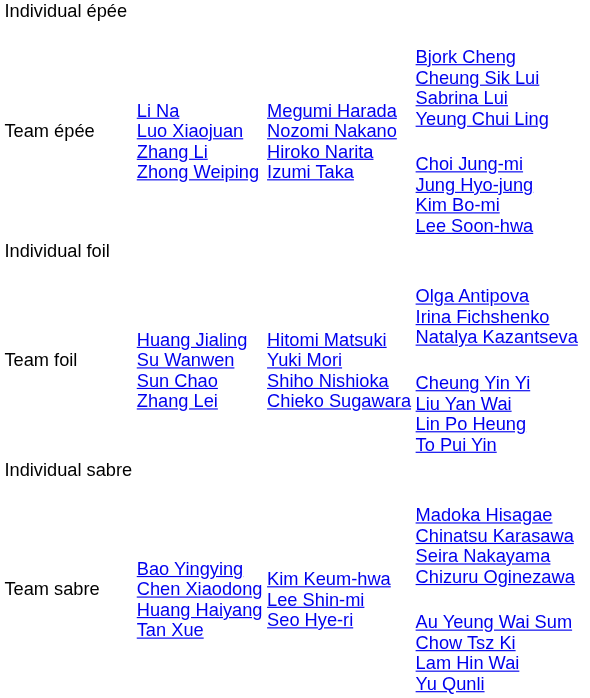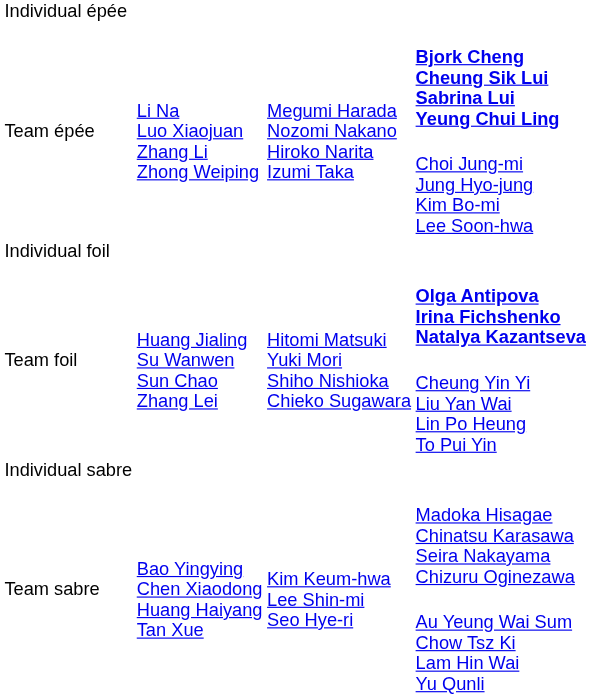(482, 87) normal -> (488, 87) bold
(497, 317) normal -> (501, 317) bold
